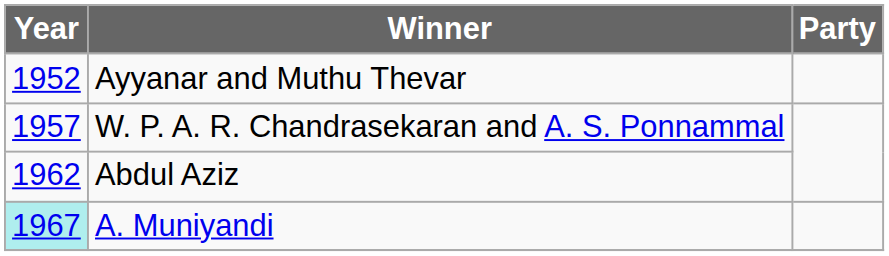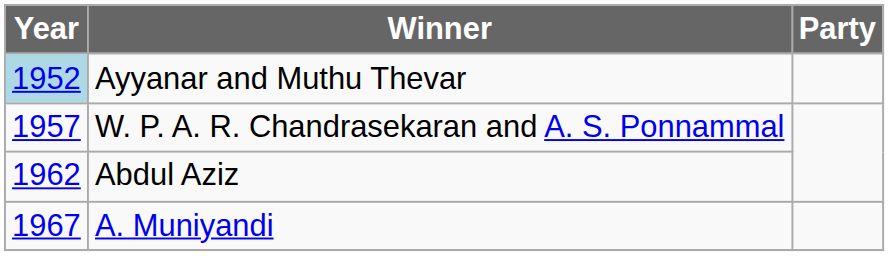(46, 77) no background -> (46, 77) lightblue background
(46, 224) paleturquoise background -> (46, 224) no background
